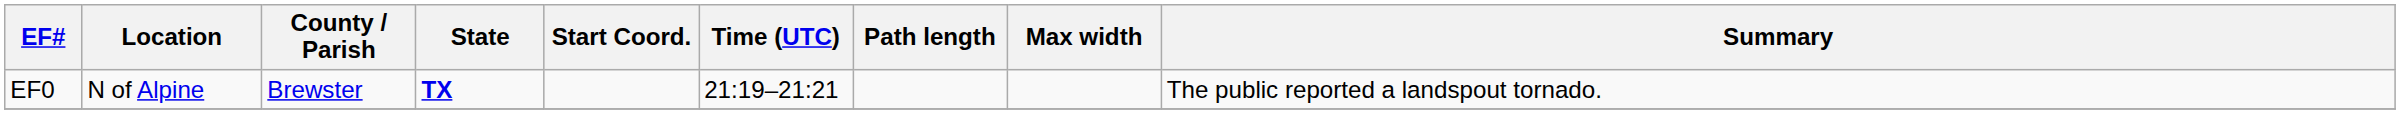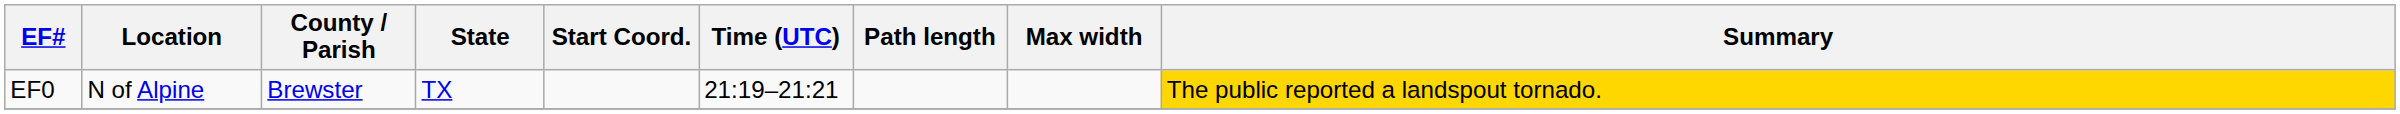(437, 89) bold -> (437, 89) normal
(1384, 89) no background -> (1384, 89) gold background
